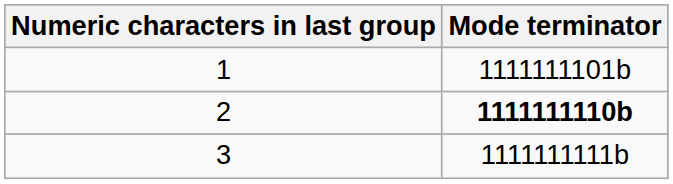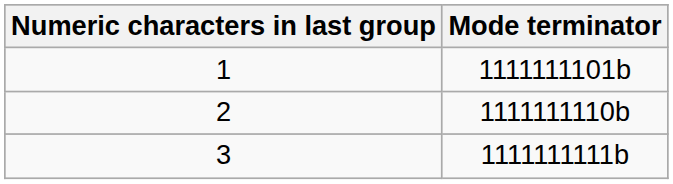(555, 112) bold -> (555, 112) normal
